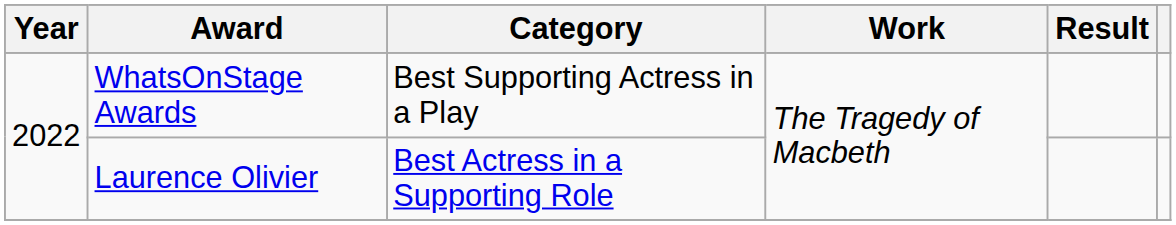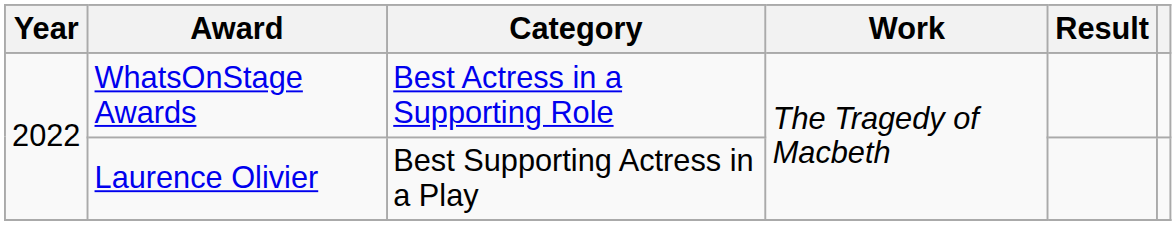(573, 94) Best Supporting Actress in a Play -> (508, 94) Best Actress in a Supporting Role
(508, 178) Best Actress in a Supporting Role -> (573, 178) Best Supporting Actress in a Play
